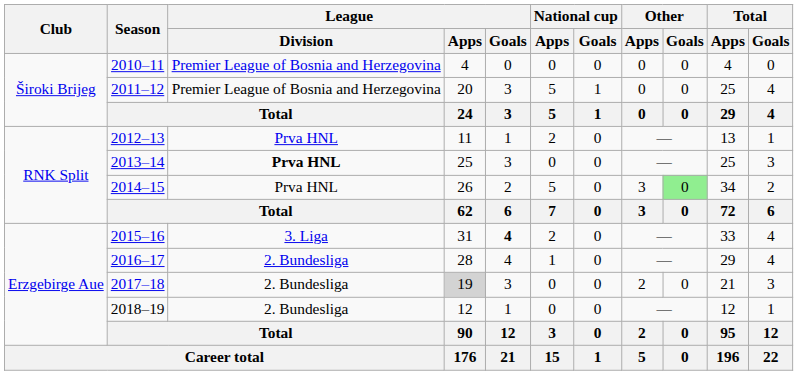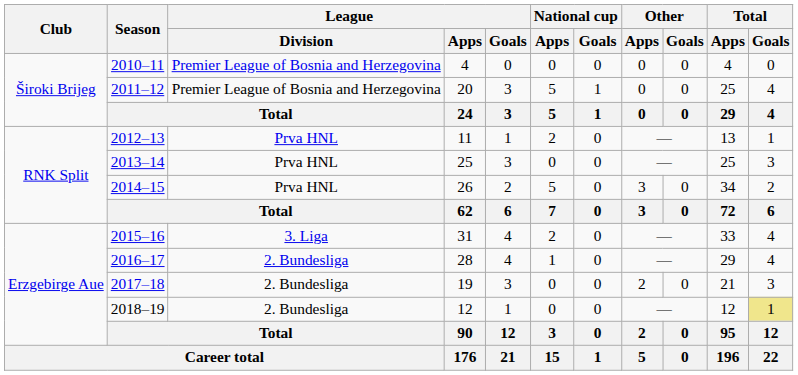(306, 162) bold -> (306, 162) normal
(685, 187) lightgreen background -> (685, 187) no background
(508, 235) bold -> (508, 235) normal
(465, 284) lightgrey background -> (465, 284) no background
(771, 308) no background -> (771, 308) khaki background
